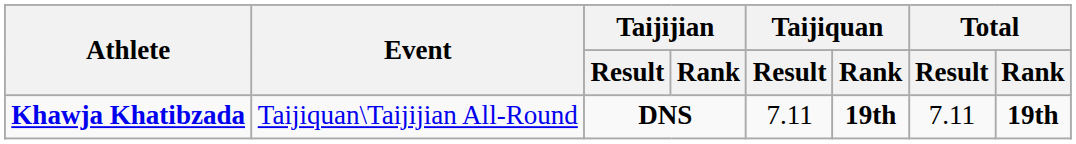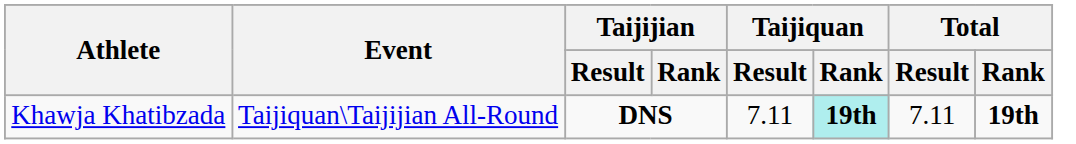(128, 116) bold -> (118, 116) normal
(871, 116) no background -> (851, 116) paleturquoise background
